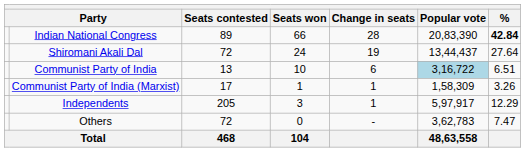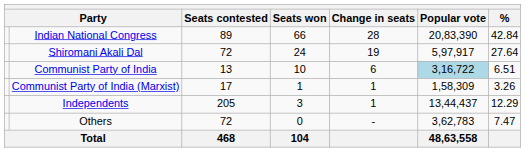(505, 35) bold -> (505, 35) normal
(453, 52) 13,44,437 -> (453, 52) 5,97,917
(453, 104) 5,97,917 -> (453, 104) 13,44,437
